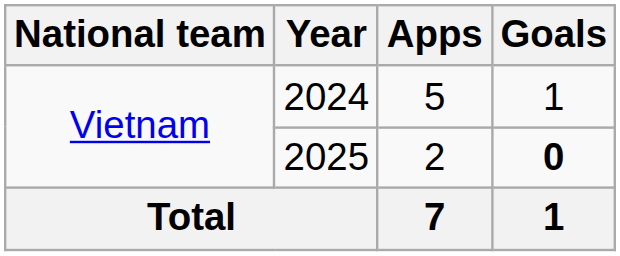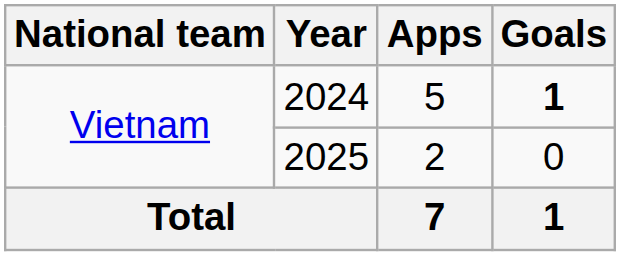(554, 95) normal -> (554, 95) bold
(554, 156) bold -> (554, 156) normal
